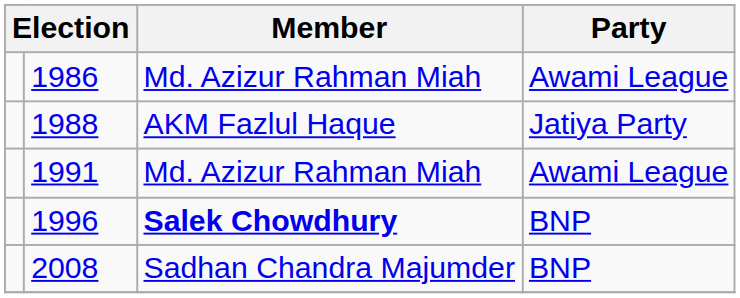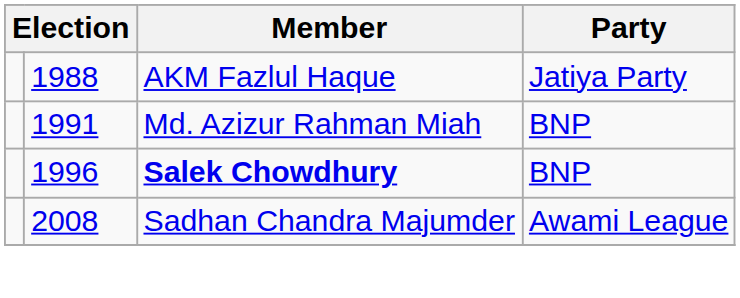- row: (65, 76)
(629, 172) Awami League -> (560, 124) BNP
(560, 268) BNP -> (629, 220) Awami League
